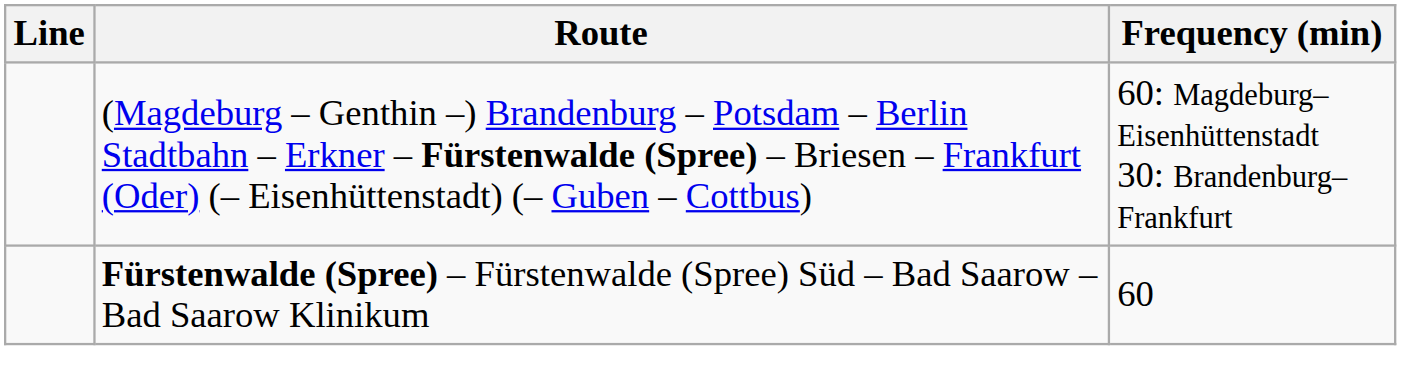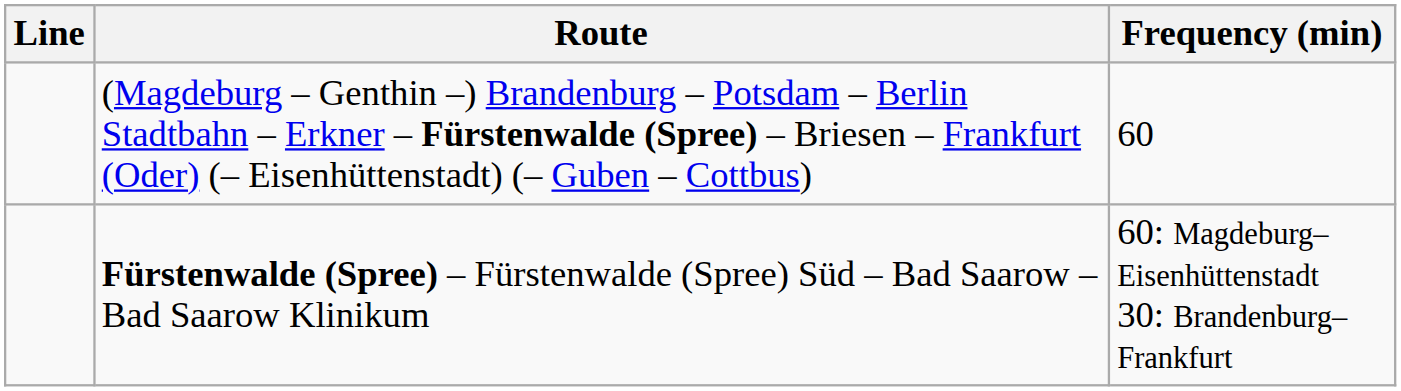(1232, 153) 60: Magdeburg–Eisenhüttenstadt 30: Brandenburg–Frankfurt -> (1135, 132) 60
(1135, 294) 60 -> (1232, 294) 60: Magdeburg–Eisenhüttenstadt 30: Brandenburg–Frankfurt
